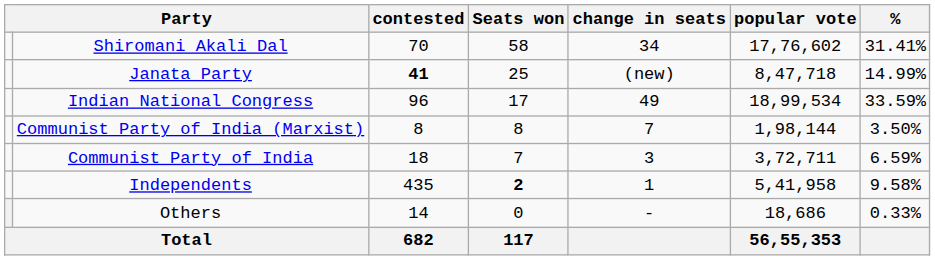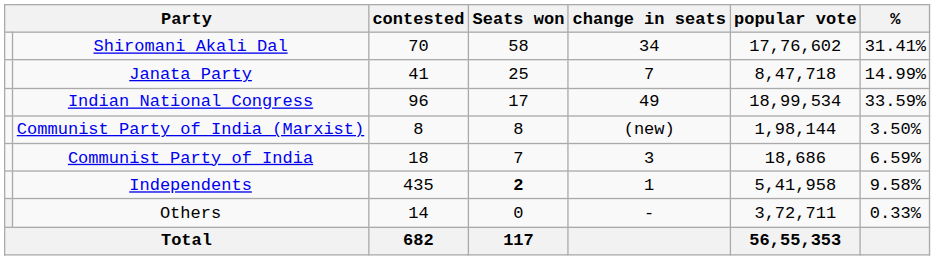(418, 74) bold -> (418, 74) normal
(649, 74) (new) -> (649, 74) 7
(649, 130) 7 -> (649, 130) (new)
(795, 157) 3,72,711 -> (795, 157) 18,686
(795, 213) 18,686 -> (795, 213) 3,72,711
